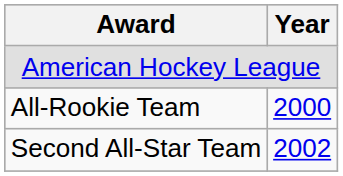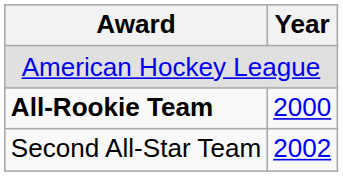(106, 107) normal -> (112, 107) bold
